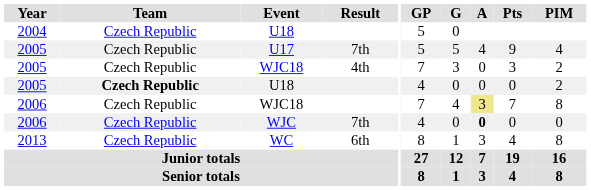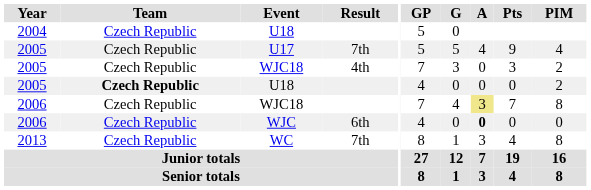(360, 122) 7th -> (360, 122) 6th
(360, 140) 6th -> (360, 140) 7th
